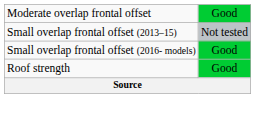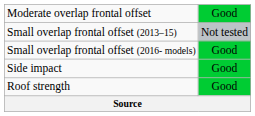+ row: (34, 68)
